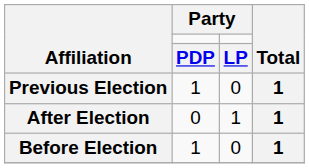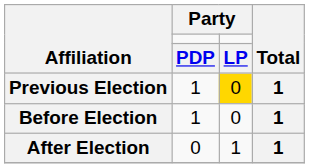(236, 88) no background -> (236, 88) gold background
rows swapped: (88, 147) <-> (88, 118)
